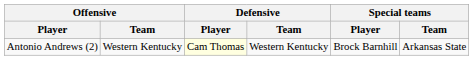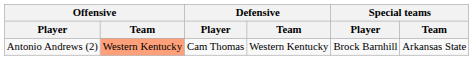(142, 47) no background -> (142, 47) lightsalmon background
(216, 47) lightyellow background -> (216, 47) no background
